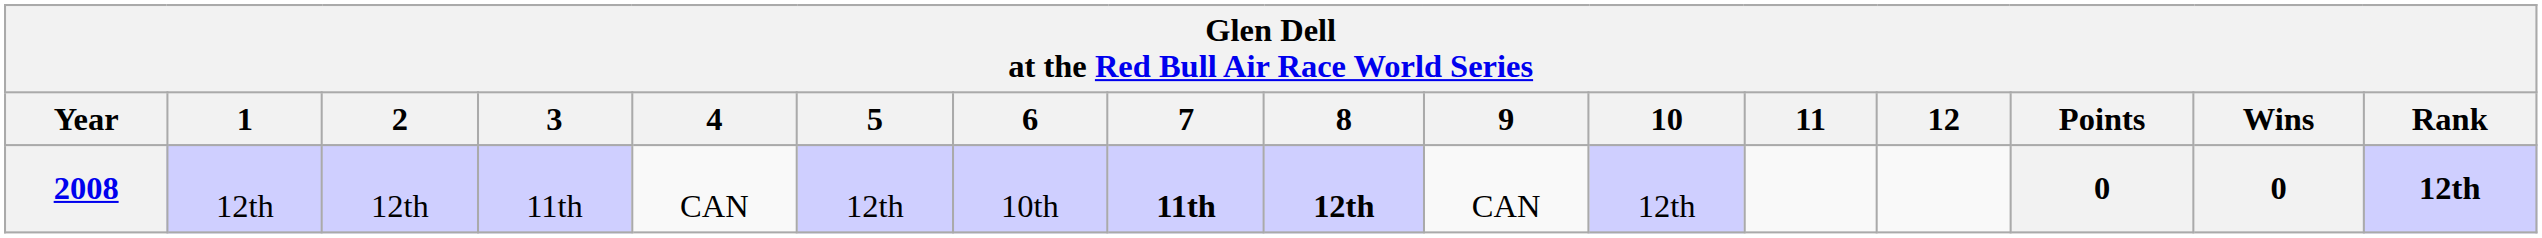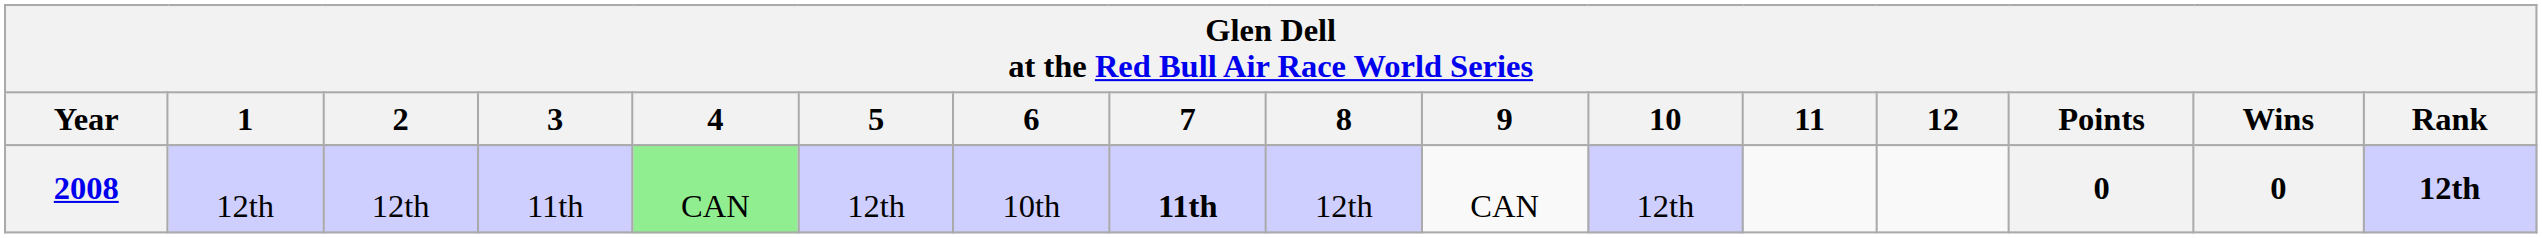(714, 206) no background -> (715, 206) lightgreen background
(1344, 206) bold -> (1344, 206) normal
